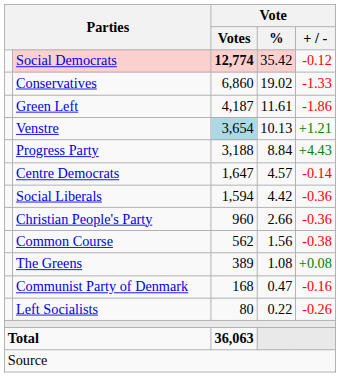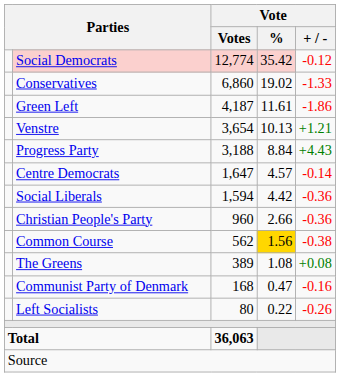(234, 60) bold -> (234, 60) normal
(238, 128) lightblue background -> (238, 128) no background
(280, 241) no background -> (280, 241) gold background
